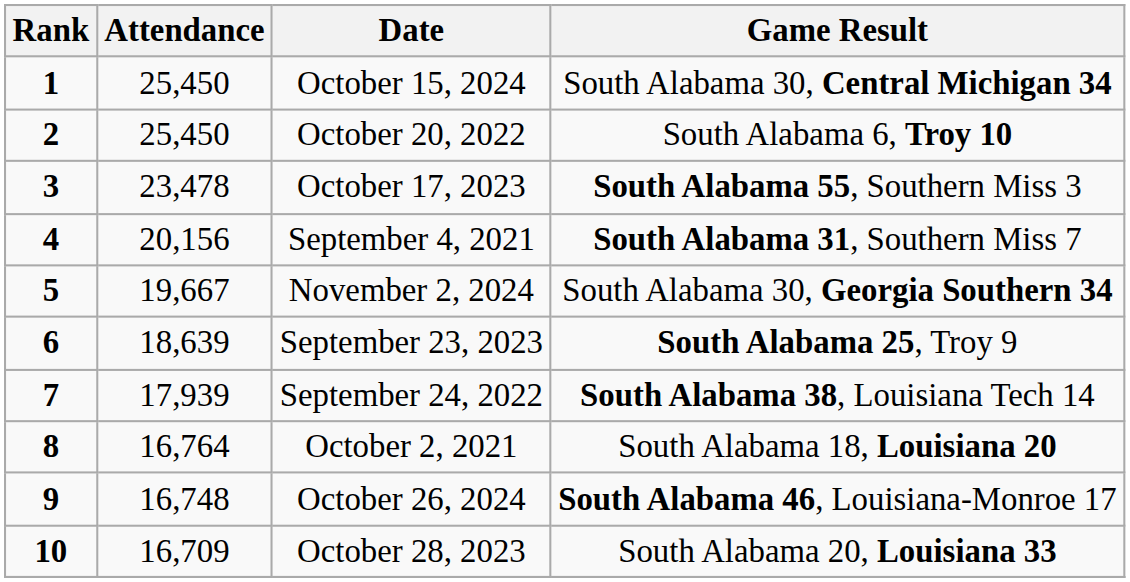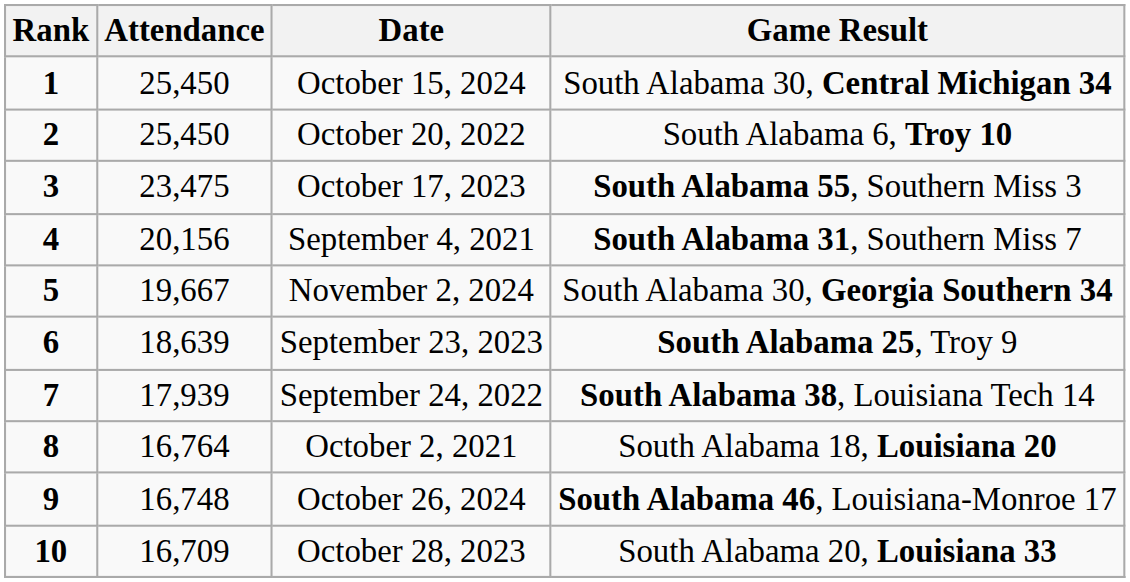(184, 186) 23,478 -> (184, 186) 23,475
